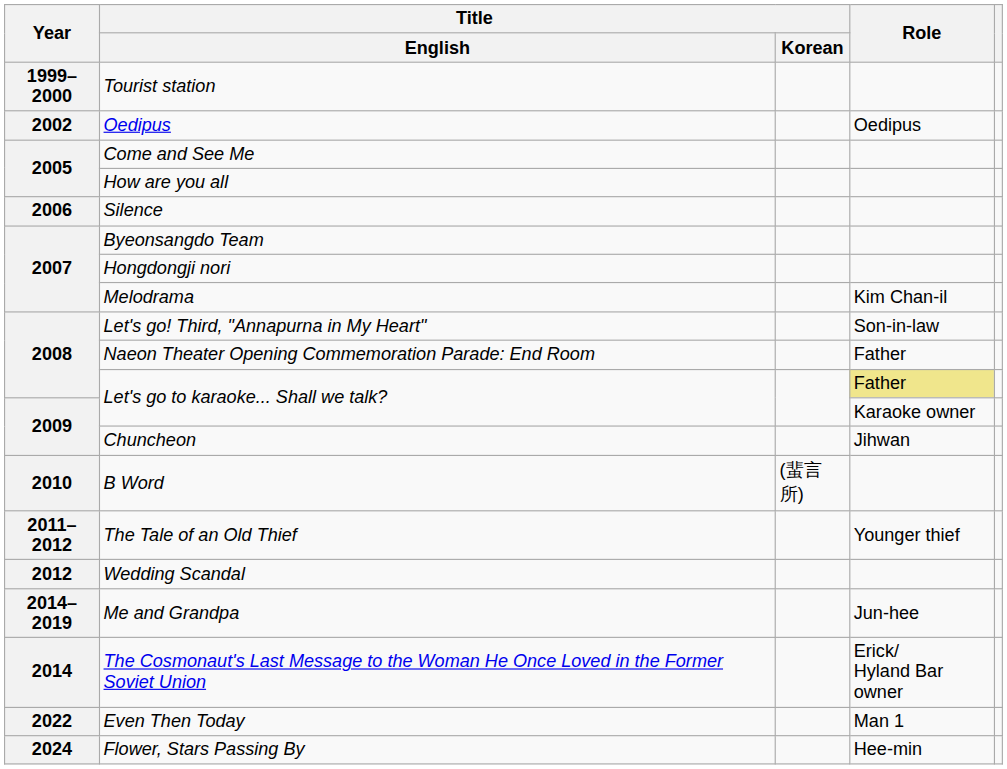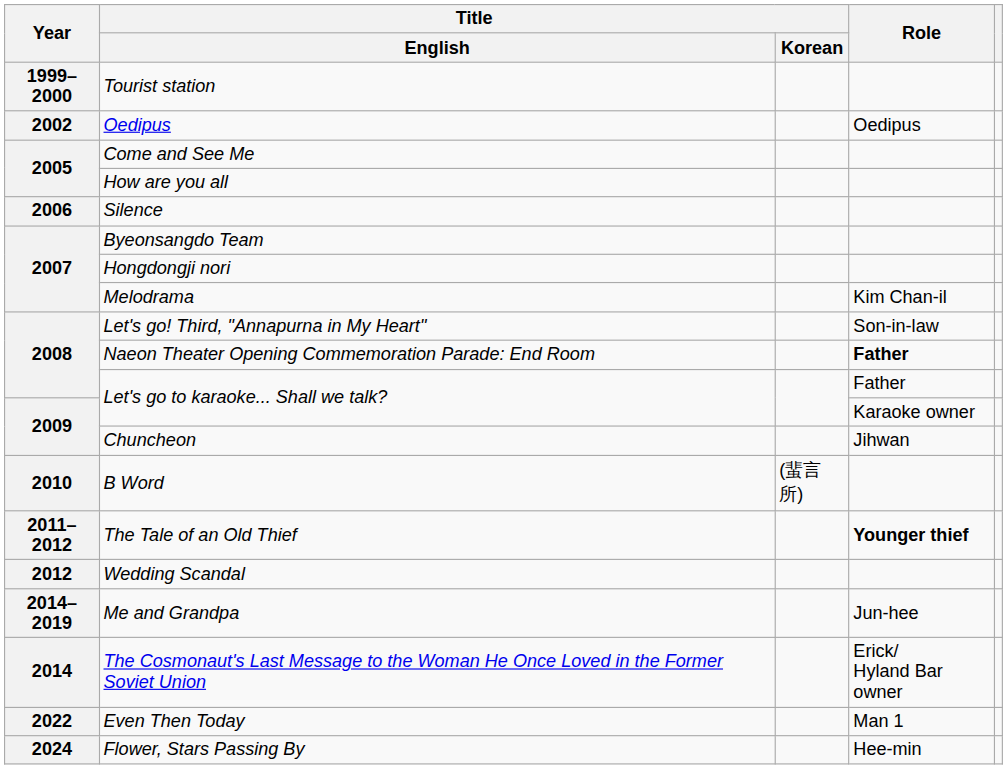(880, 354) normal -> (881, 354) bold
(880, 383) khaki background -> (879, 383) no background
(907, 535) normal -> (911, 535) bold
